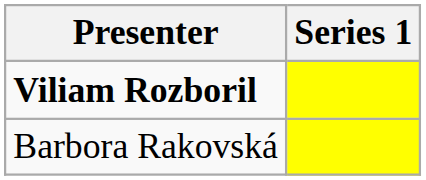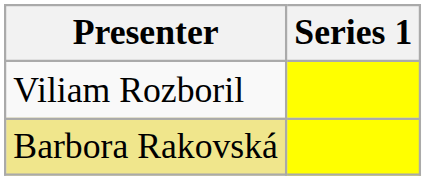(135, 89) bold -> (129, 89) normal
(146, 145) no background -> (146, 145) khaki background
